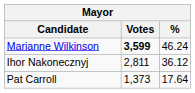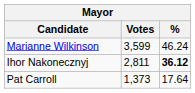(137, 46) bold -> (137, 46) normal
(175, 63) normal -> (175, 63) bold
